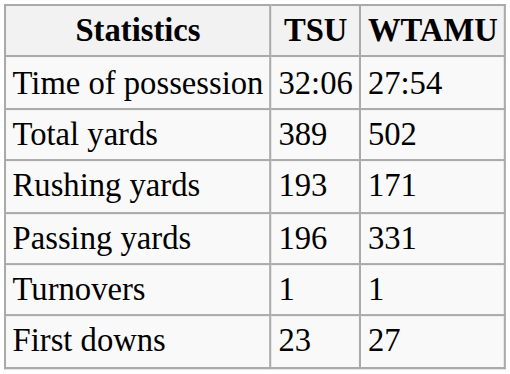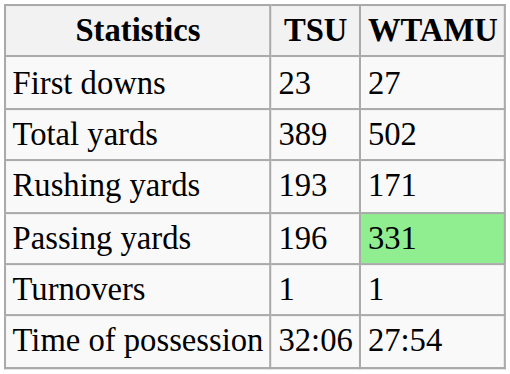rows swapped: (89, 340) <-> (138, 82)
(392, 237) no background -> (392, 237) lightgreen background
